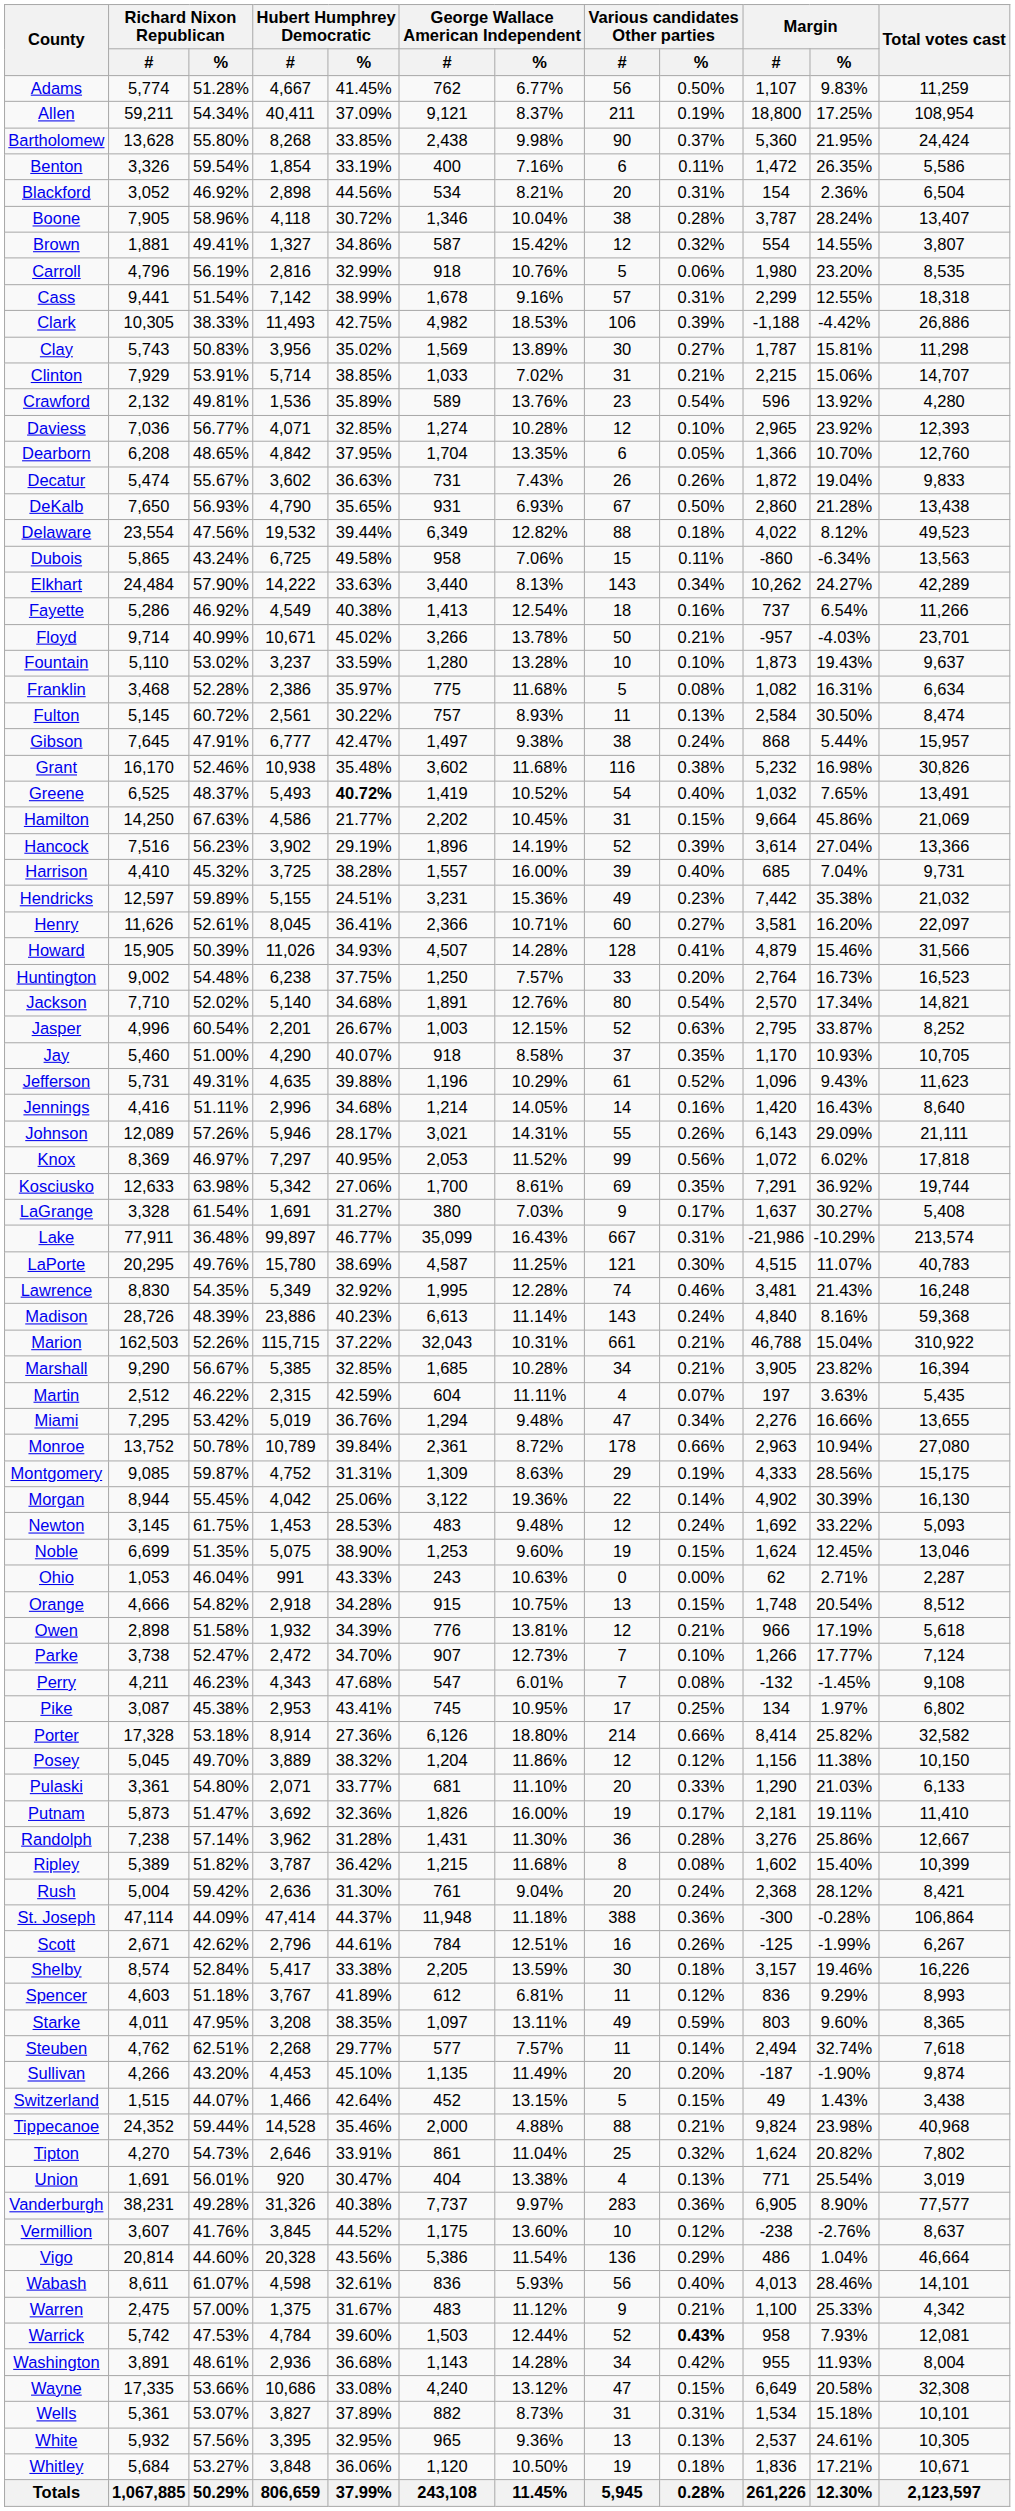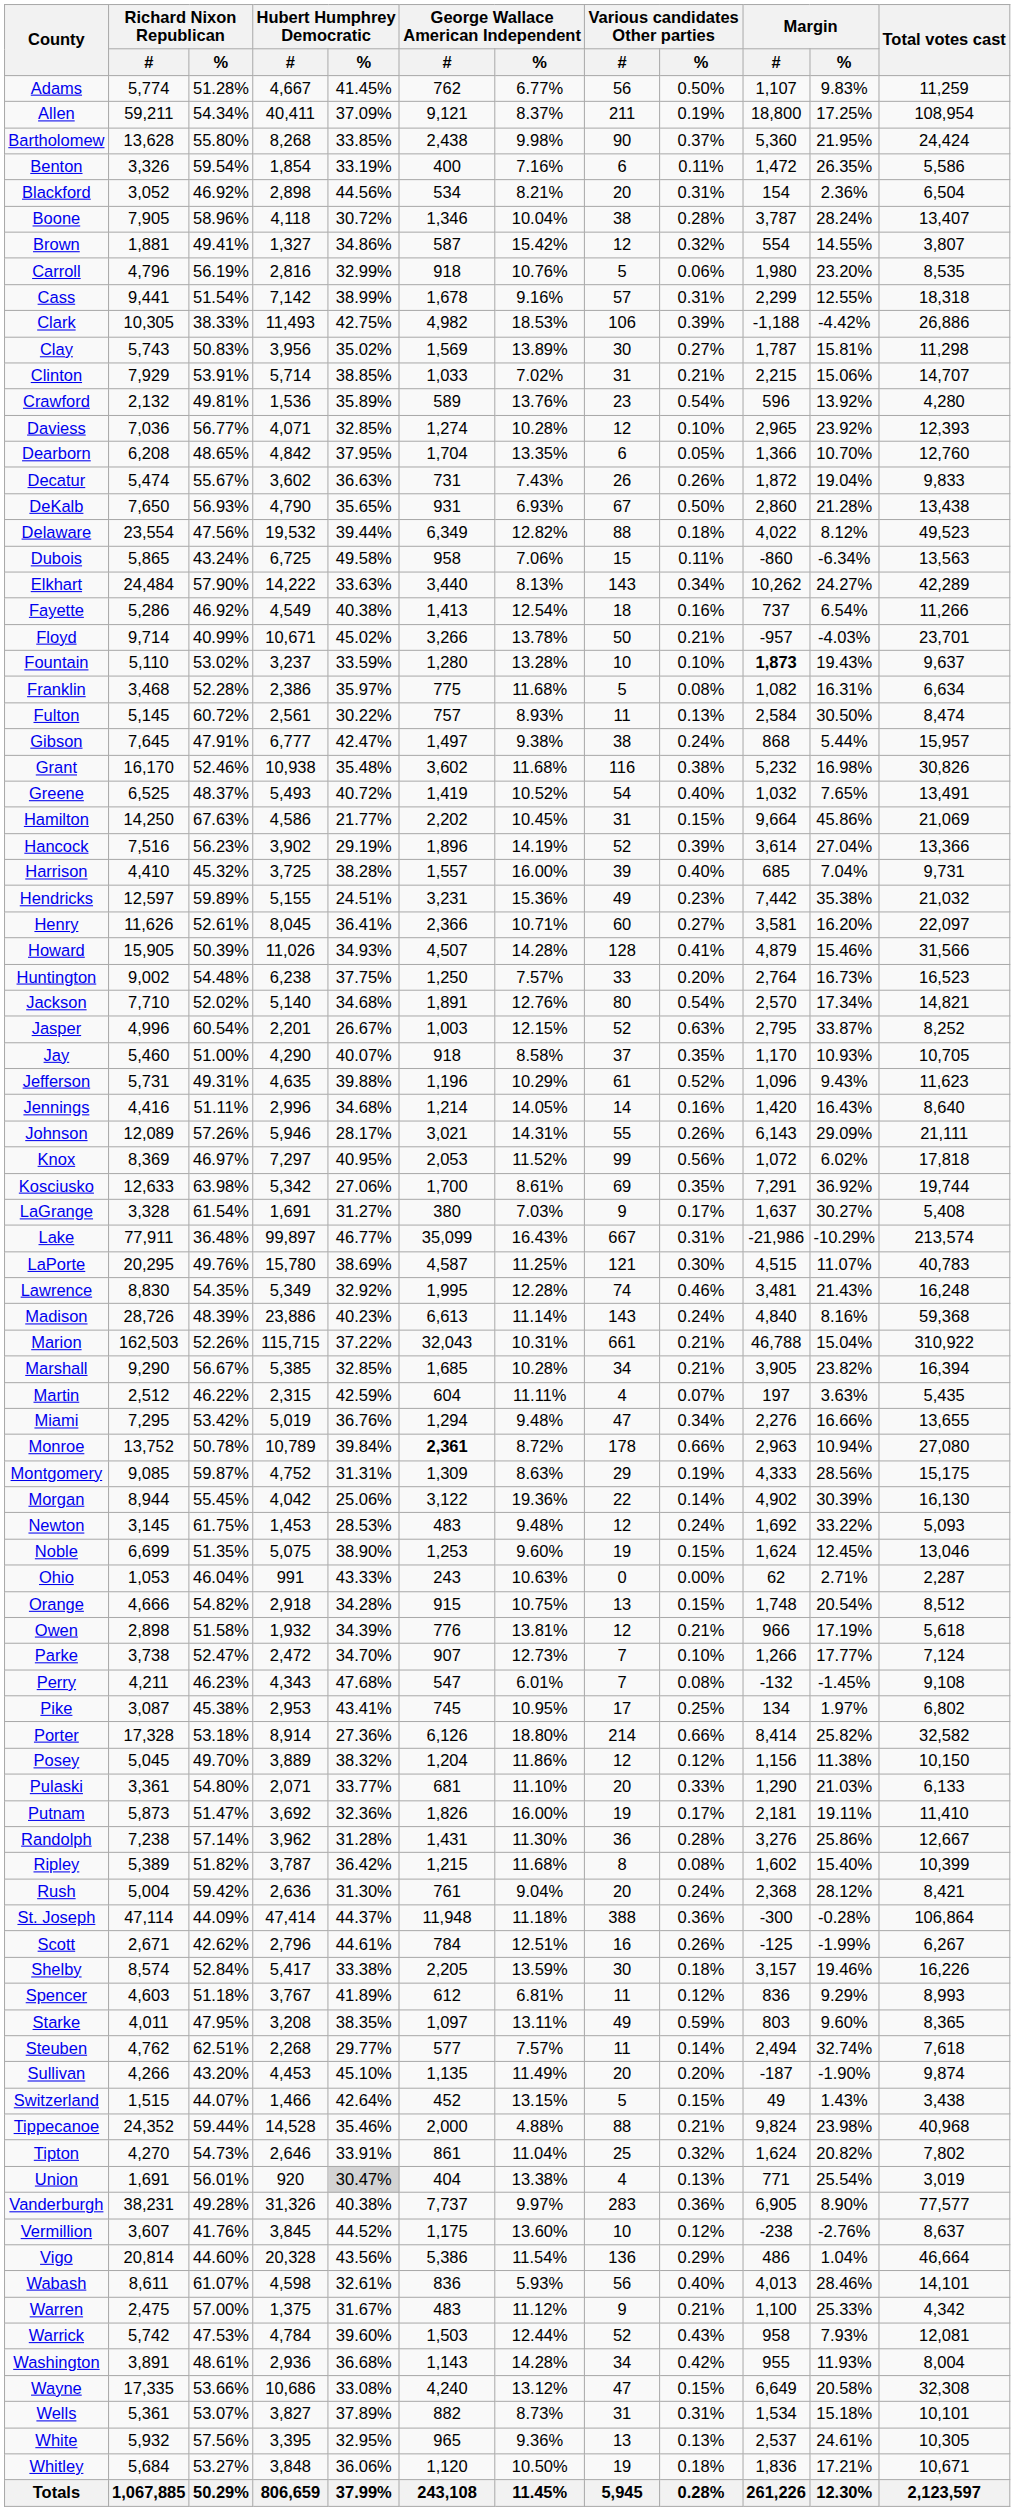(776, 663) normal -> (776, 663) bold
(364, 794) bold -> (364, 794) normal
(447, 1447) normal -> (447, 1447) bold
(364, 2179) no background -> (364, 2179) lightgrey background
(701, 2336) bold -> (701, 2336) normal
